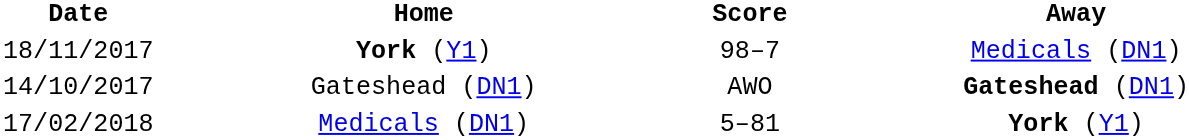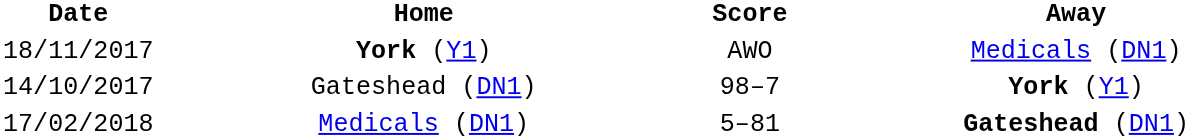(750, 51) 98–7 -> (750, 51) AWO
(750, 88) AWO -> (750, 88) 98–7
(1076, 88) Gateshead (DN1) -> (1076, 88) York (Y1)
(1076, 124) York (Y1) -> (1076, 124) Gateshead (DN1)
